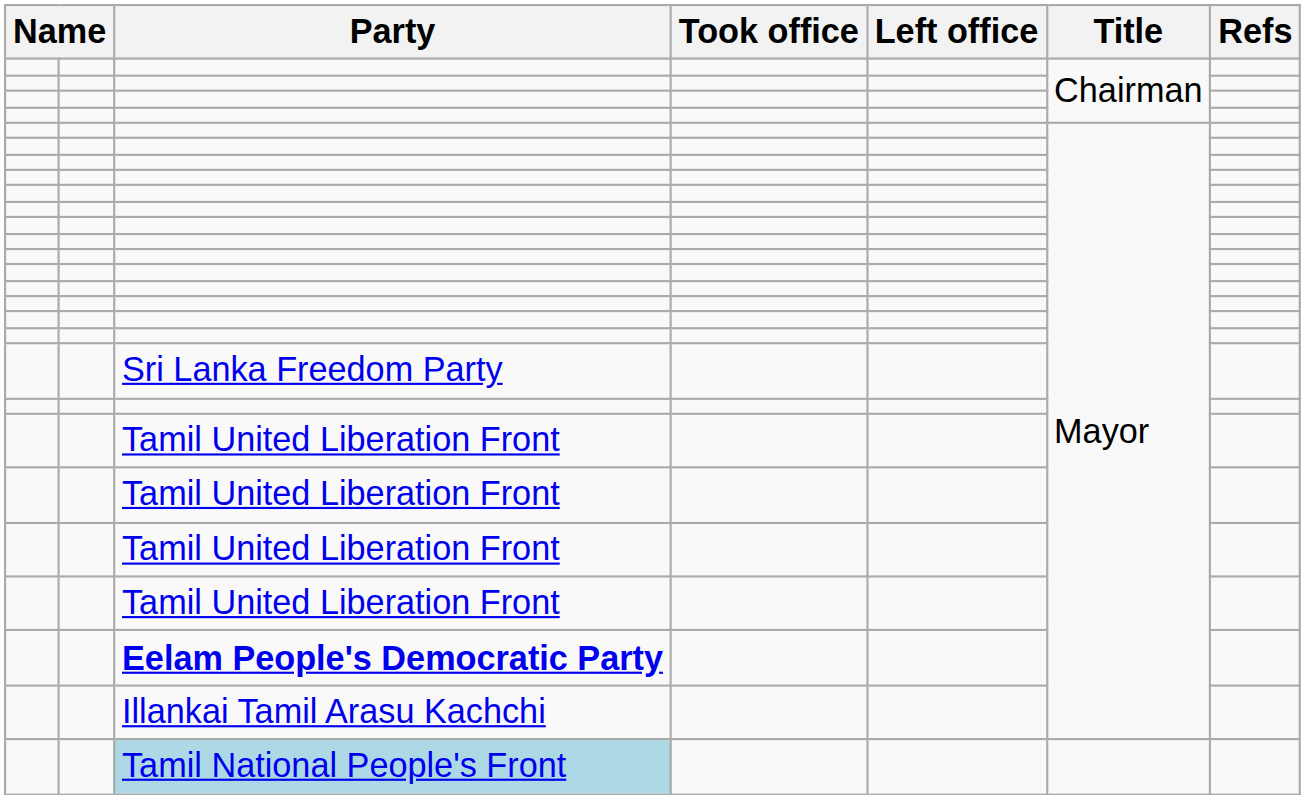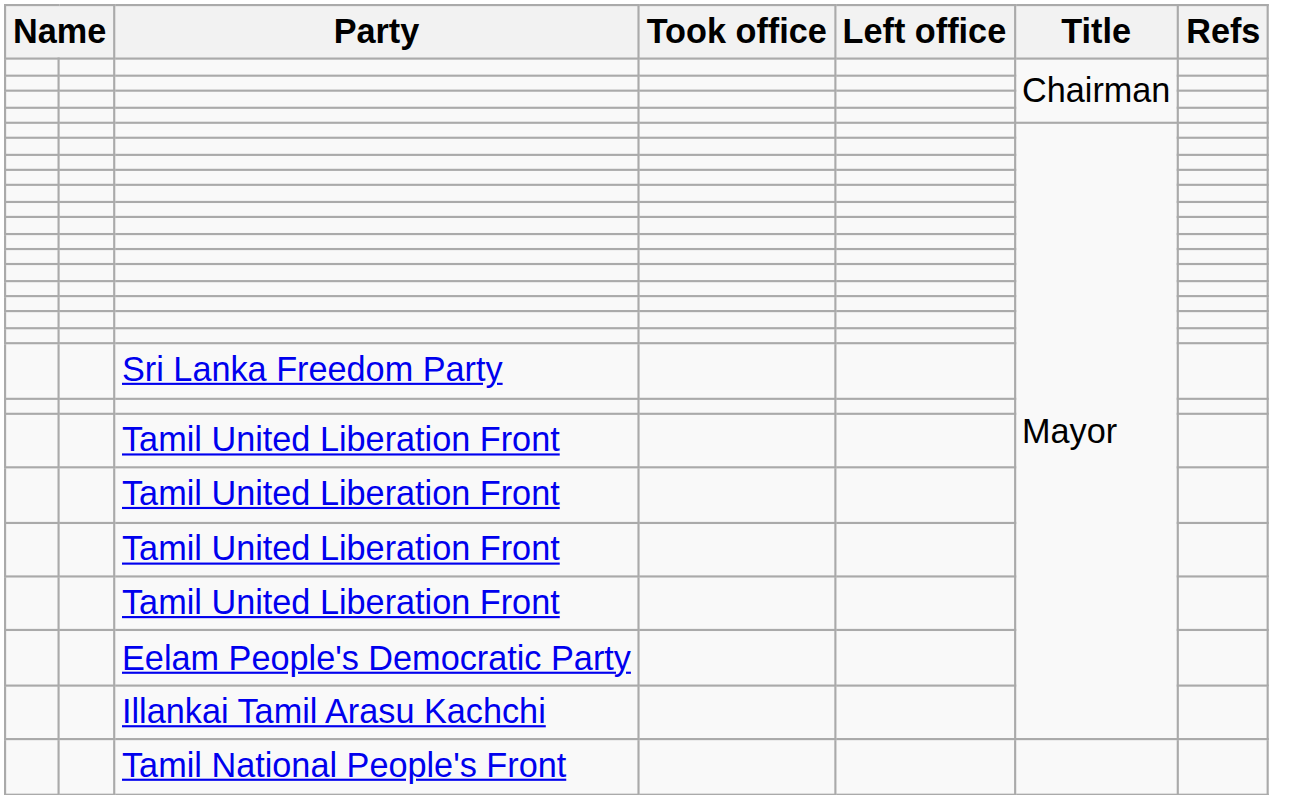(393, 657) bold -> (376, 657) normal
(344, 765) lightblue background -> (344, 765) no background
